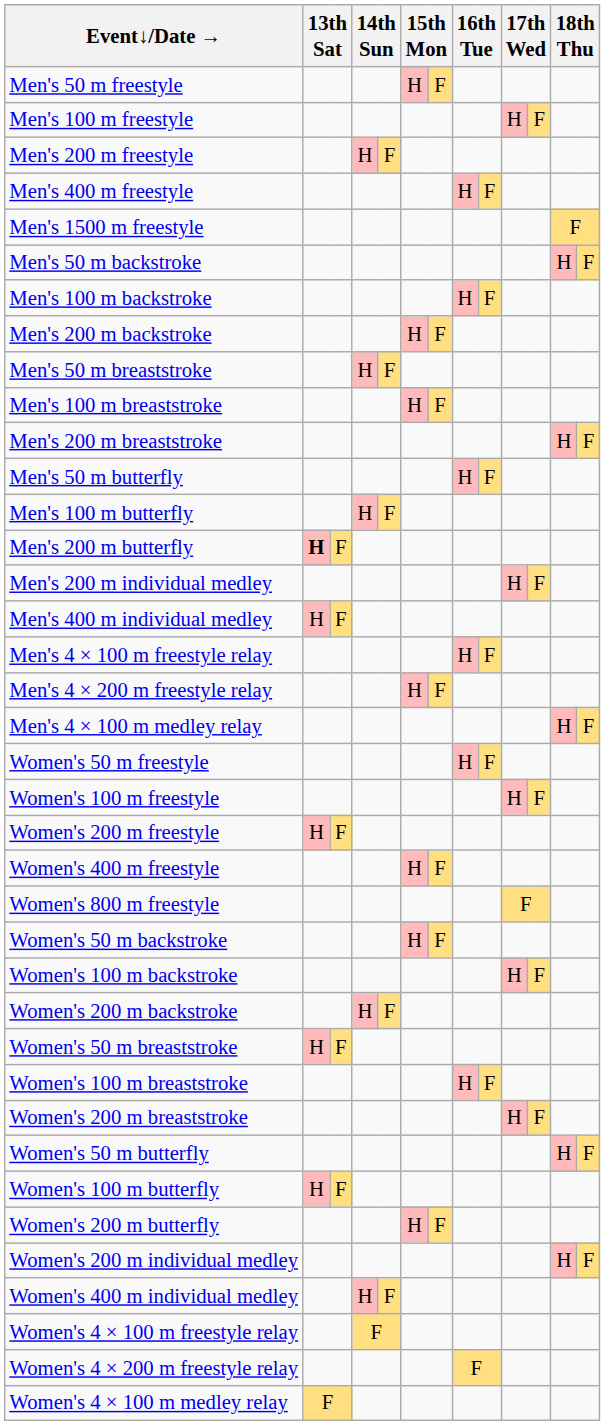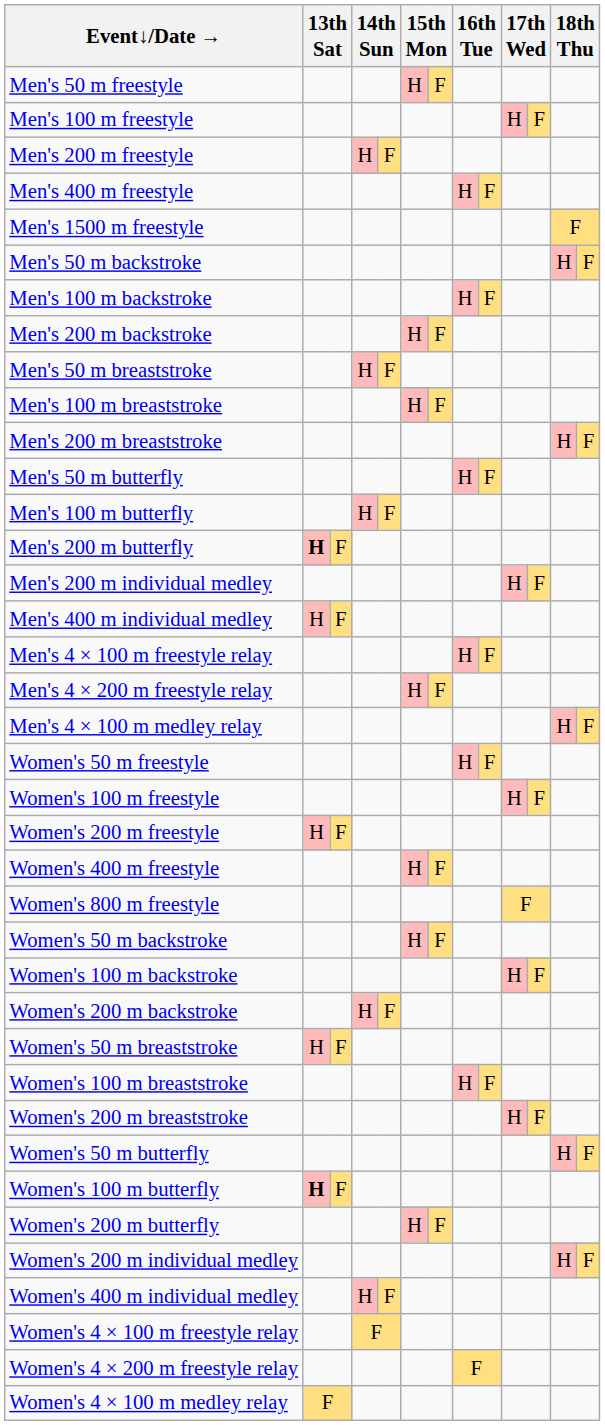(316, 1189) normal -> (316, 1189) bold
